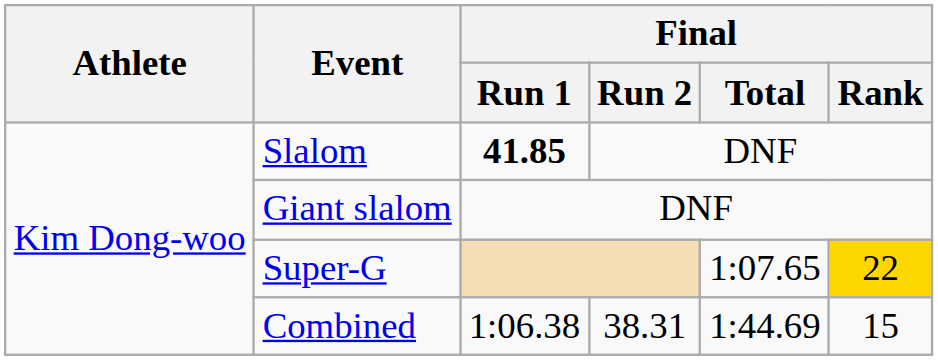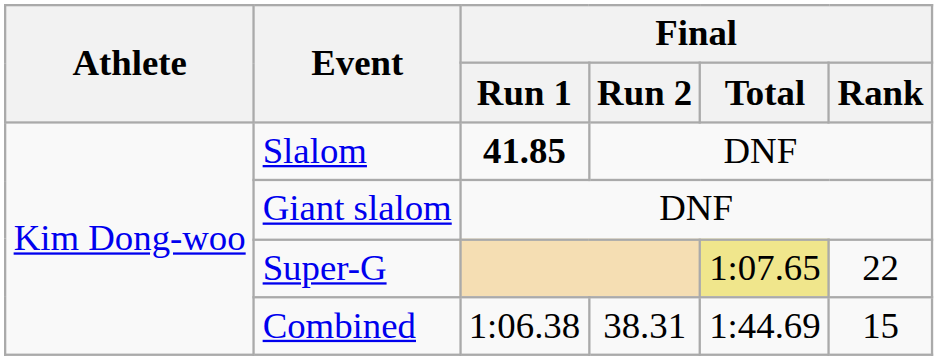(765, 267) no background -> (765, 267) khaki background
(881, 267) gold background -> (881, 267) no background
